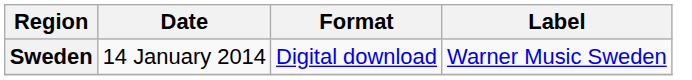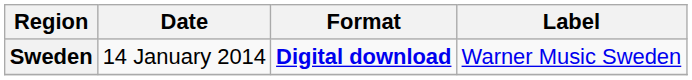(357, 56) normal -> (364, 56) bold
